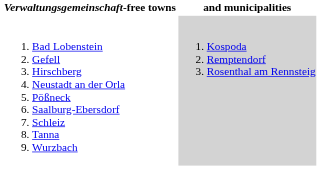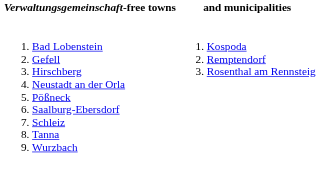(247, 59) lightgrey background -> (247, 59) no background
